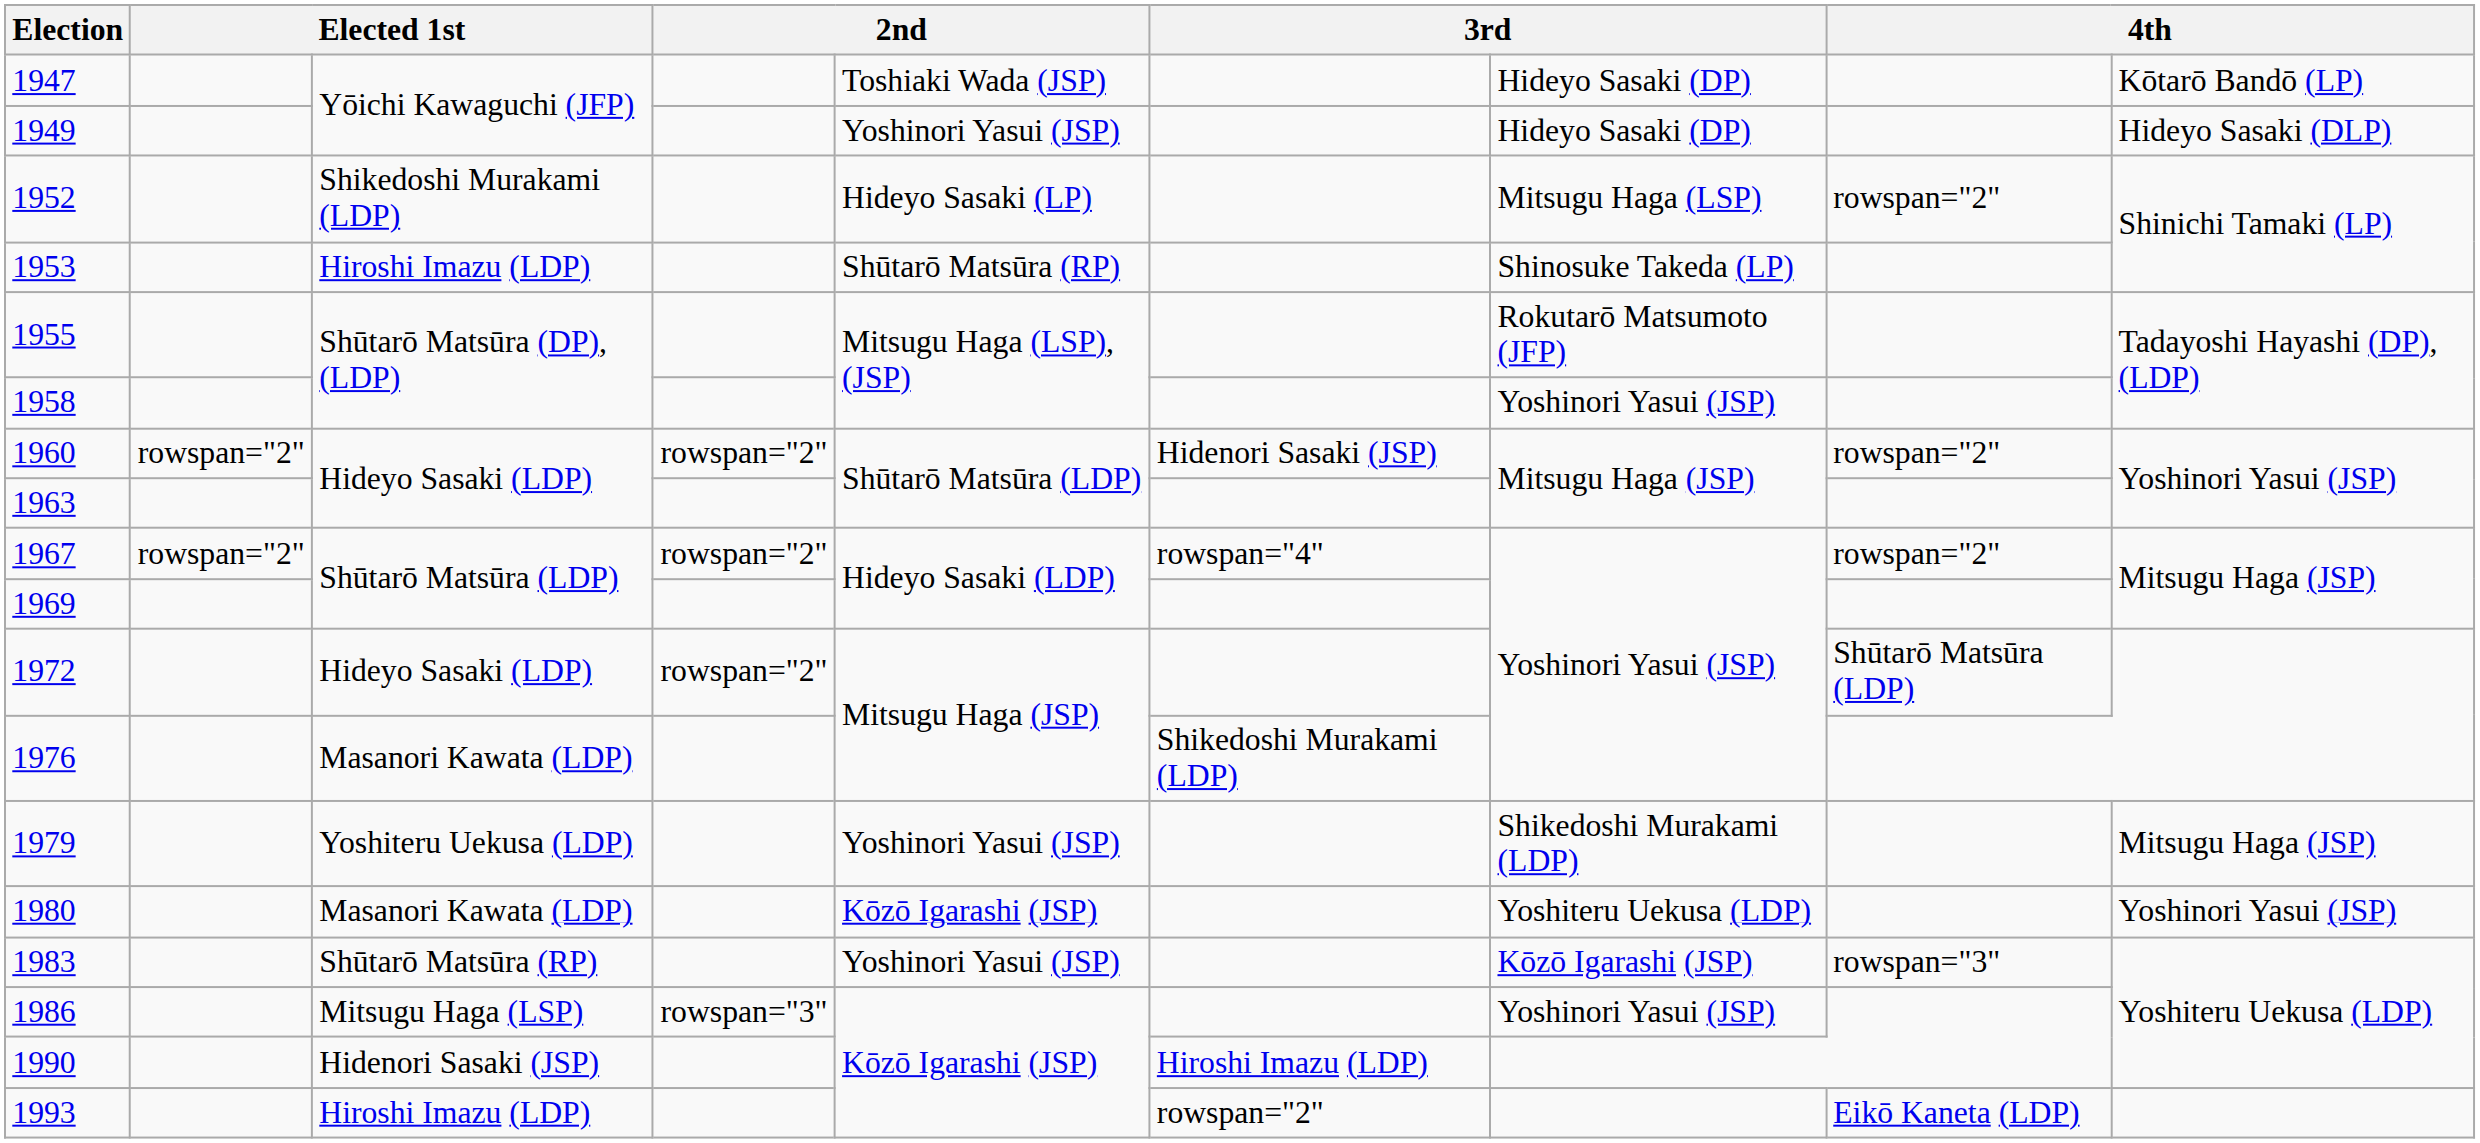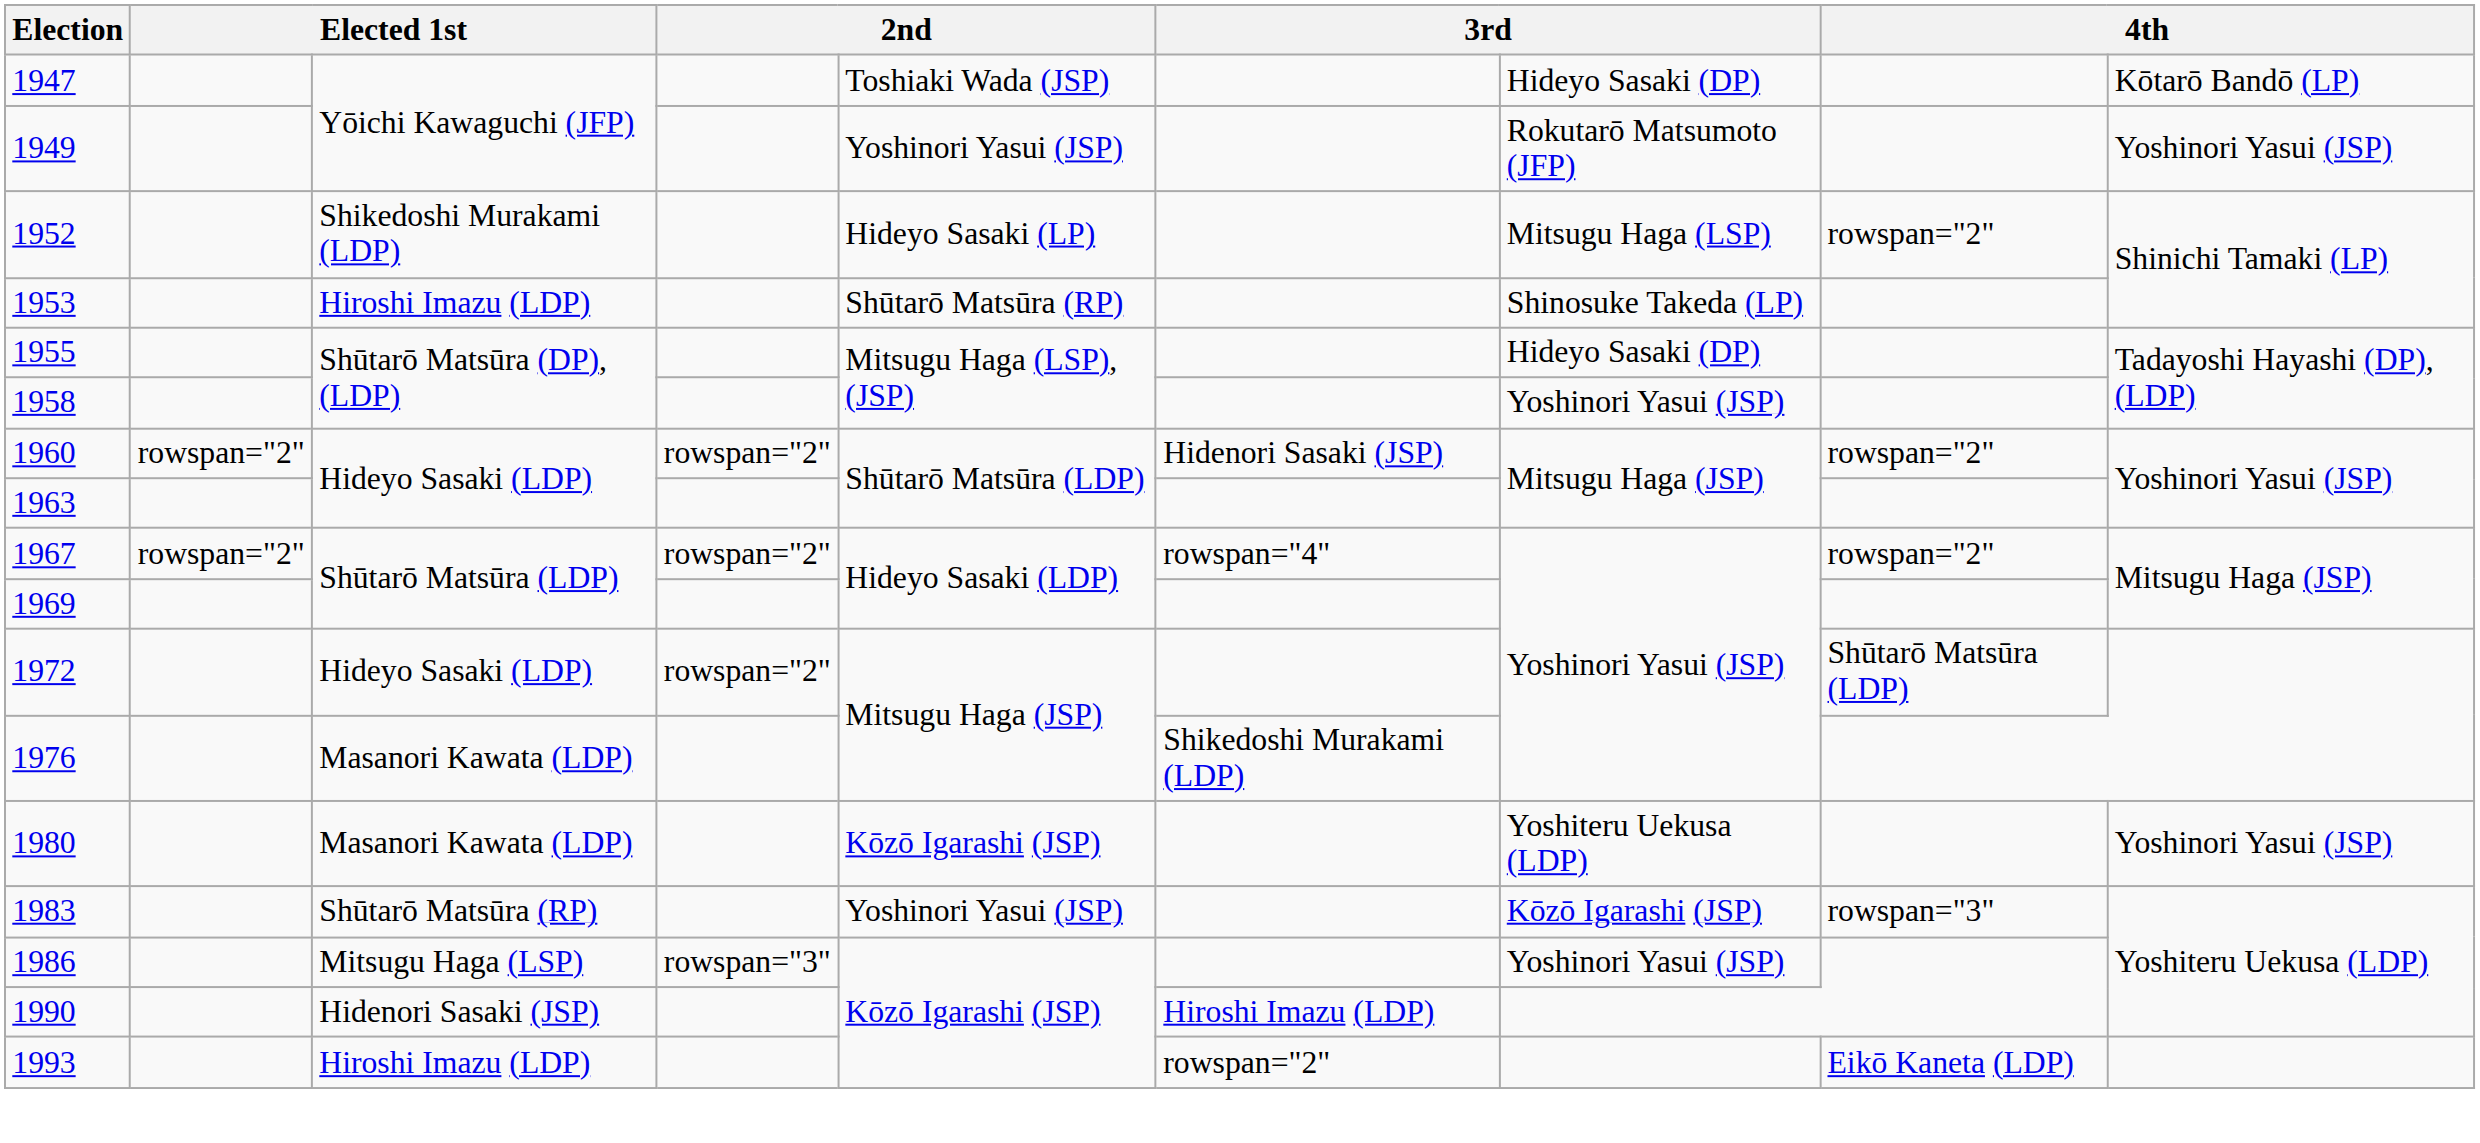(1624, 130) Hideyo Sasaki (DP) -> (1642, 147) Rokutarō Matsumoto (JFP)
(2255, 130) Hideyo Sasaki (DLP) -> (2253, 147) Yoshinori Yasui (JSP)
(1633, 334) Rokutarō Matsumoto (JFP) -> (1633, 352) Hideyo Sasaki (DP)
- row: (44, 843)
